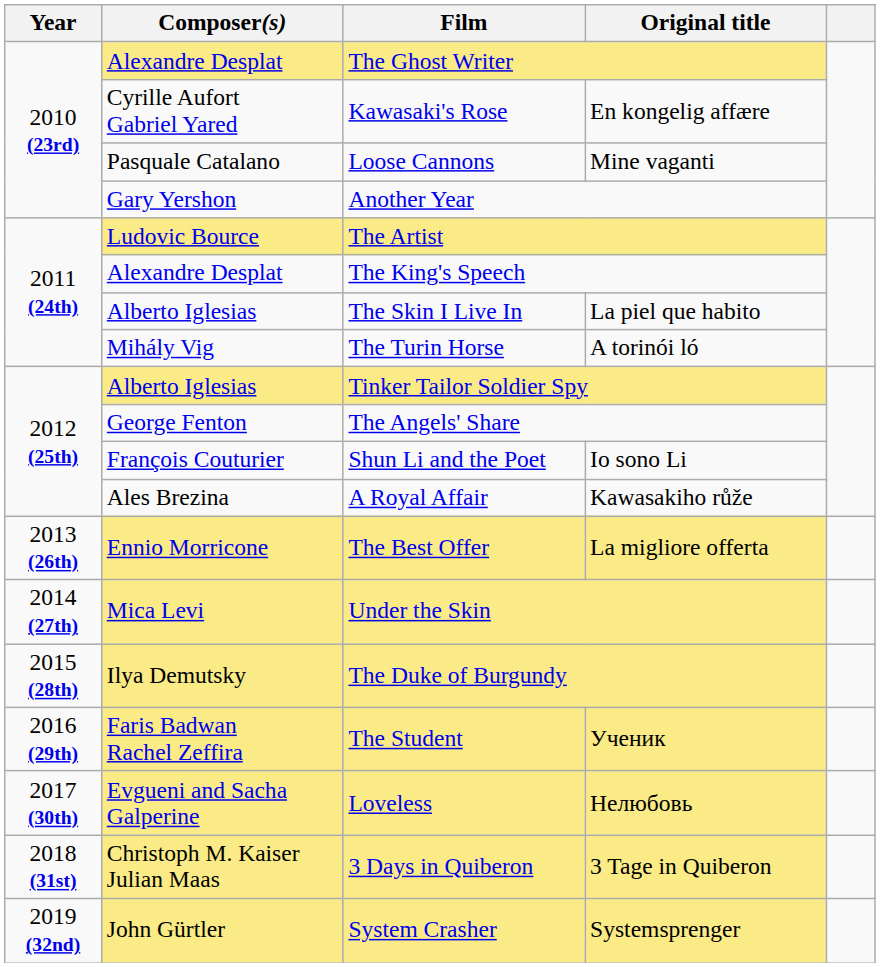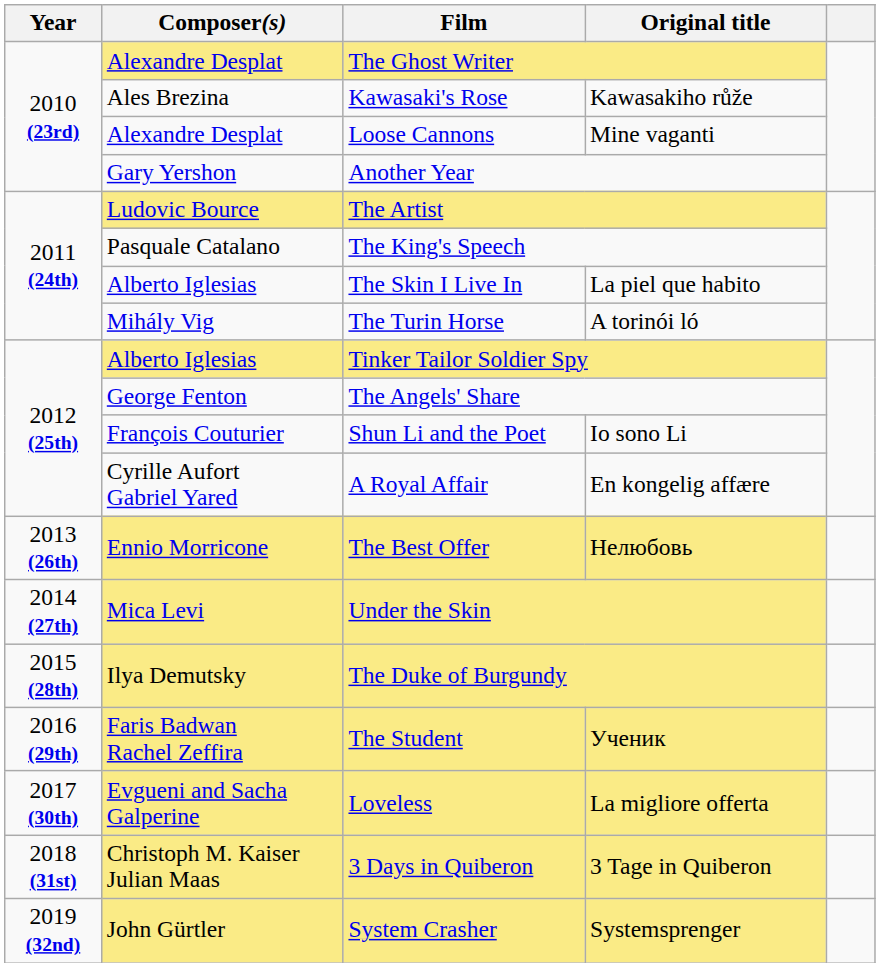(173, 110) Cyrille Aufort Gabriel Yared -> (168, 97) Ales Brezina
(680, 110) En kongelig affære -> (671, 97) Kawasakiho růže
(193, 161) Pasquale Catalano -> (195, 135) Alexandre Desplat
(195, 273) Alexandre Desplat -> (193, 246) Pasquale Catalano
(168, 497) Ales Brezina -> (173, 483) Cyrille Aufort Gabriel Yared
(671, 497) Kawasakiho růže -> (680, 483) En kongelig affære
(679, 547) La migliore offerta -> (641, 547) Нелюбовь
(641, 802) Нелюбовь -> (679, 802) La migliore offerta
